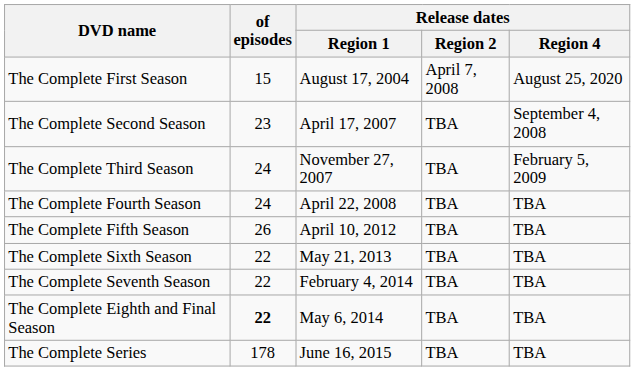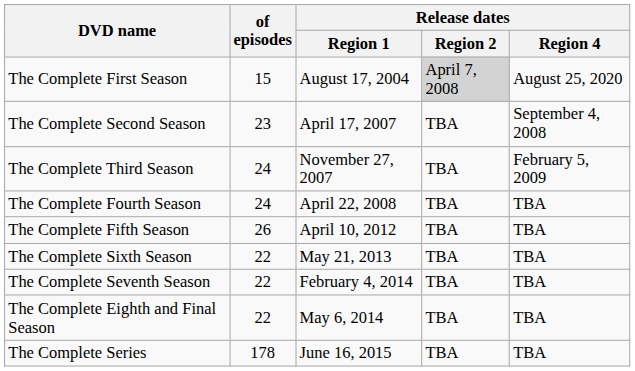(451, 79) no background -> (451, 79) lightgrey background
(263, 317) bold -> (263, 317) normal
